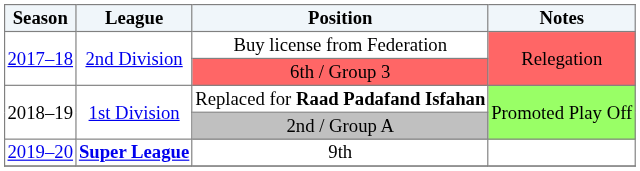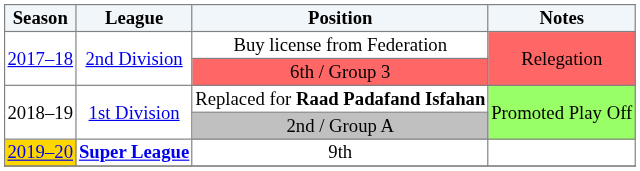(40, 152) no background -> (40, 152) gold background
